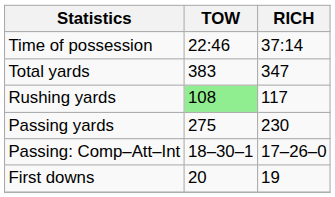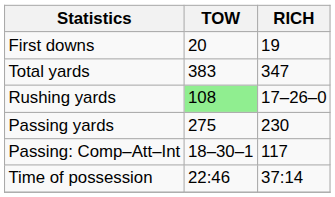rows swapped: (51, 178) <-> (80, 45)
(275, 98) 117 -> (294, 98) 17–26–0
(294, 151) 17–26–0 -> (275, 151) 117
